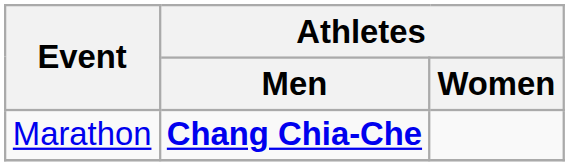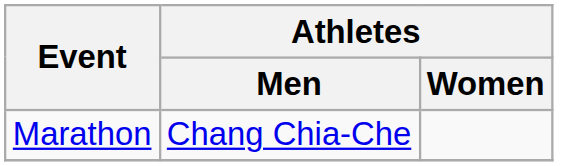(294, 135) bold -> (289, 135) normal
